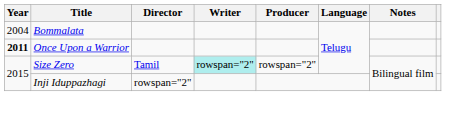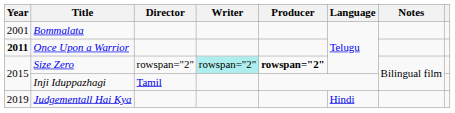(18, 30) 2004 -> (18, 30) 2001
(147, 64) Tamil -> (165, 64) rowspan="2"
(287, 64) normal -> (293, 64) bold
(163, 82) rowspan="2" -> (149, 82) Tamil
+ row: (83, 99)
